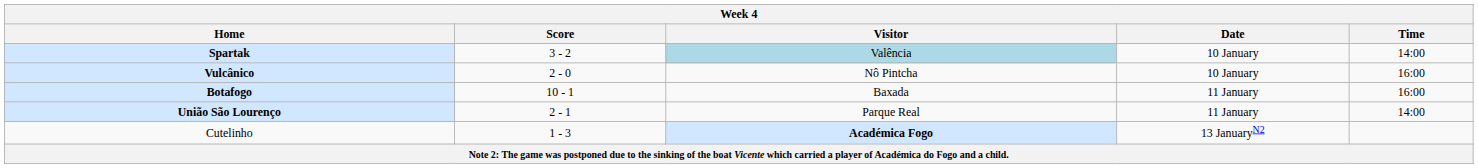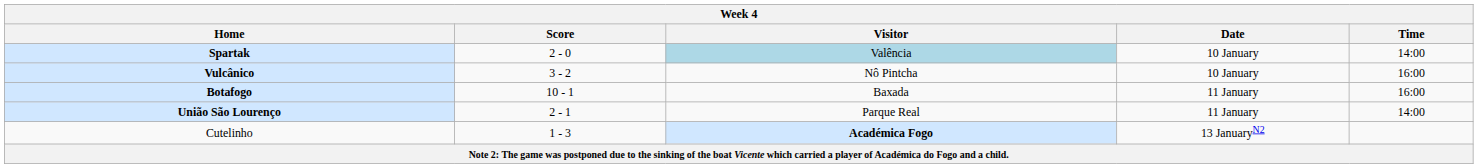(560, 53) 3 - 2 -> (560, 53) 2 - 0
(560, 73) 2 - 0 -> (560, 73) 3 - 2
